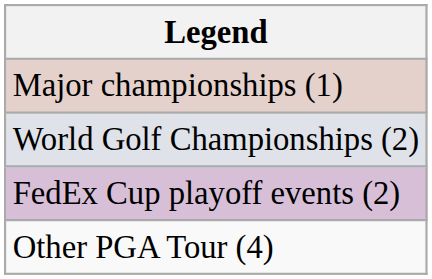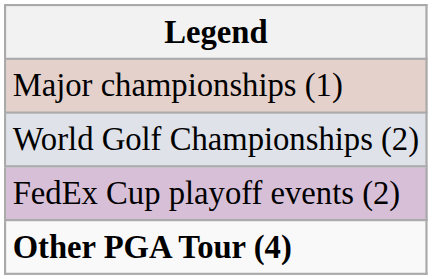(143, 247) normal -> (152, 247) bold
